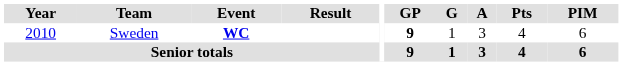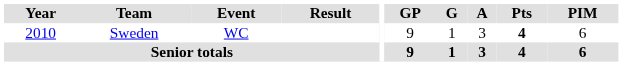(236, 32) bold -> (236, 32) normal
(410, 32) bold -> (410, 32) normal
(522, 32) normal -> (522, 32) bold
